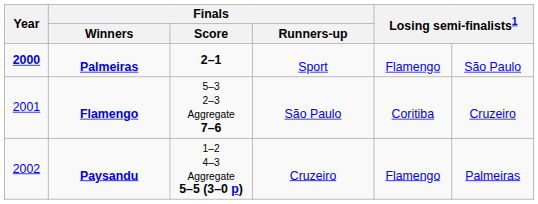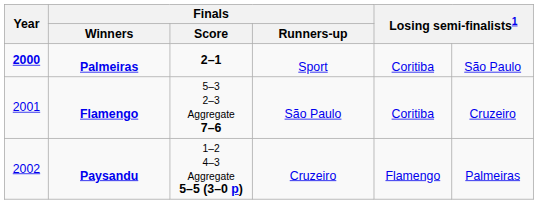(413, 67) Flamengo -> (413, 67) Coritiba
